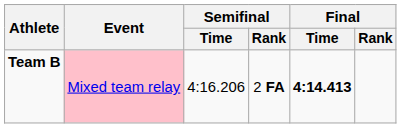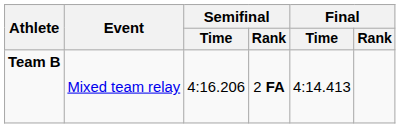(124, 87) pink background -> (124, 87) no background
(322, 87) bold -> (322, 87) normal
